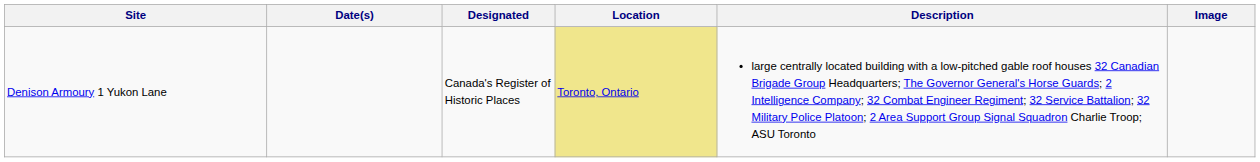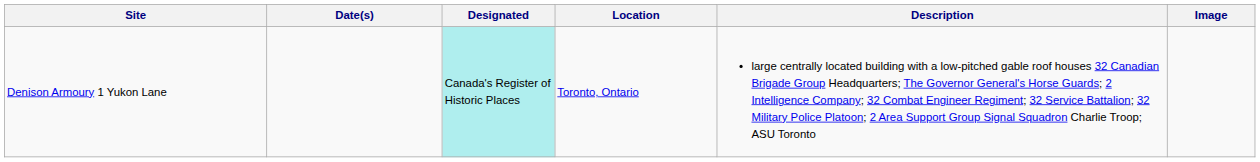(498, 92) no background -> (498, 92) paleturquoise background
(598, 92) khaki background -> (598, 92) no background
